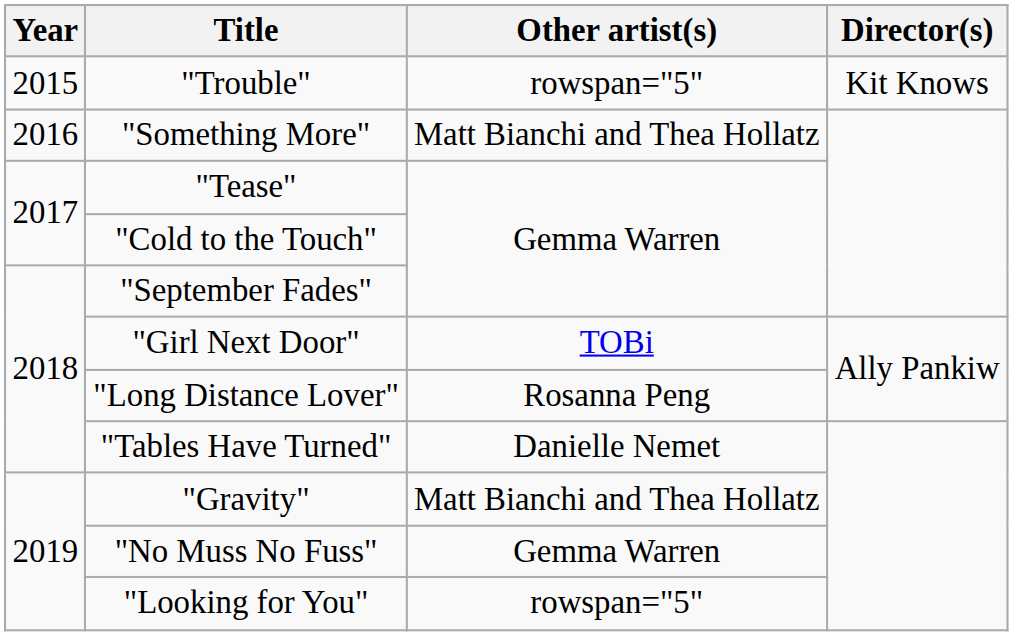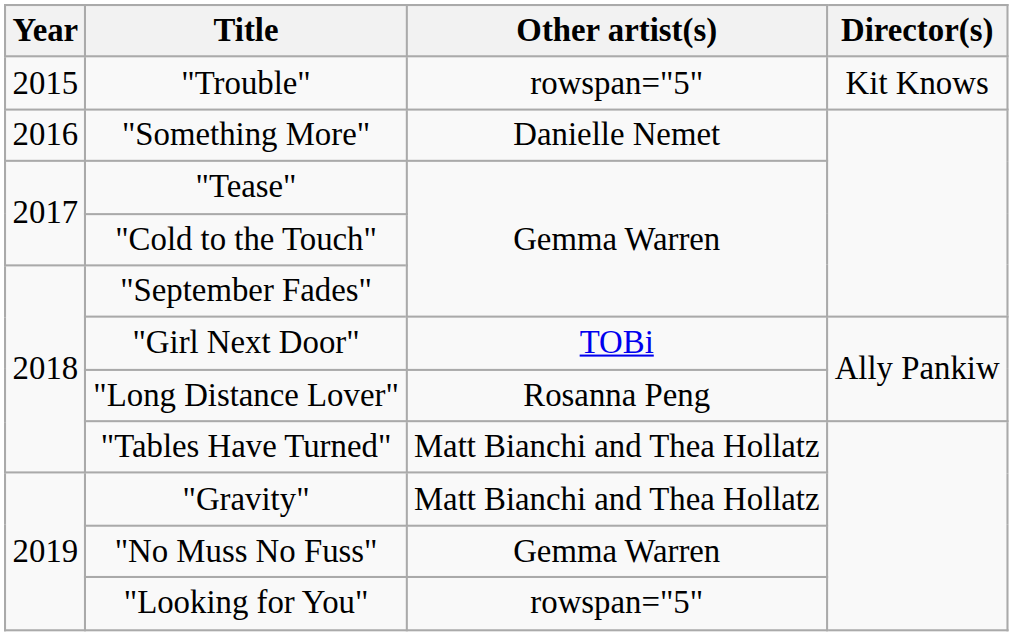(617, 134) Matt Bianchi and Thea Hollatz -> (617, 134) Danielle Nemet
(617, 446) Danielle Nemet -> (617, 446) Matt Bianchi and Thea Hollatz
